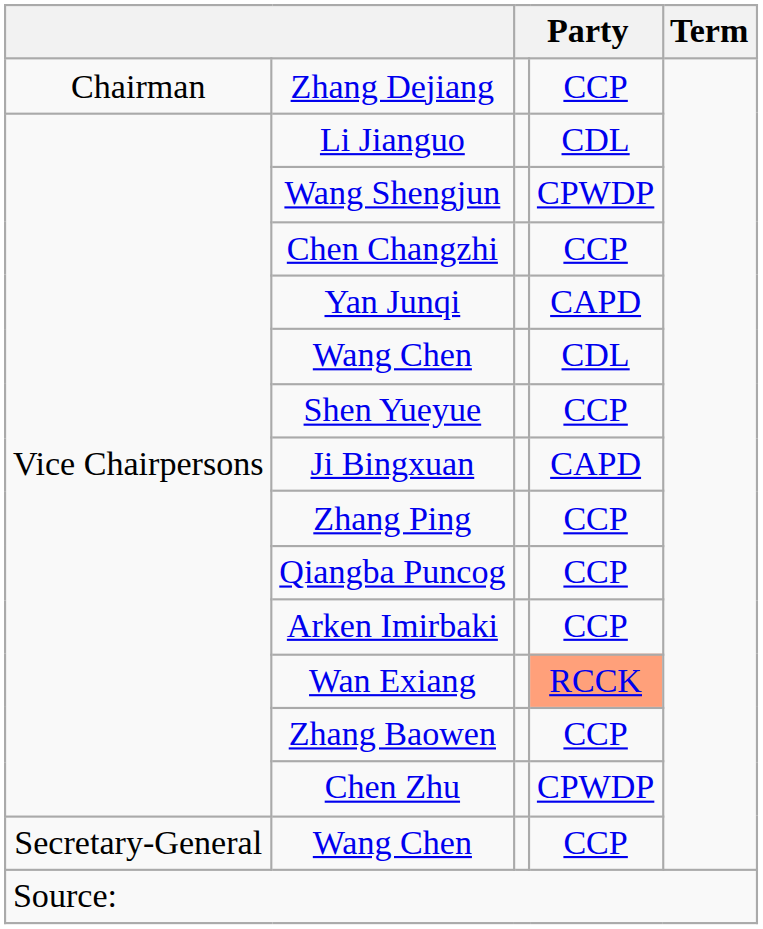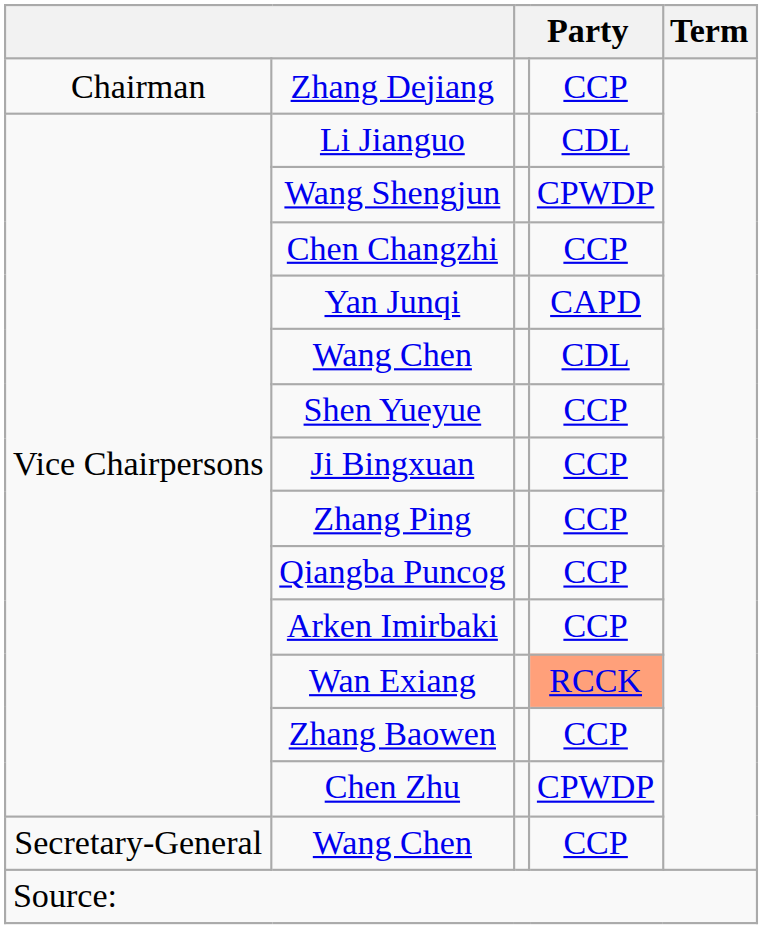(596, 463) CAPD -> (596, 463) CCP
